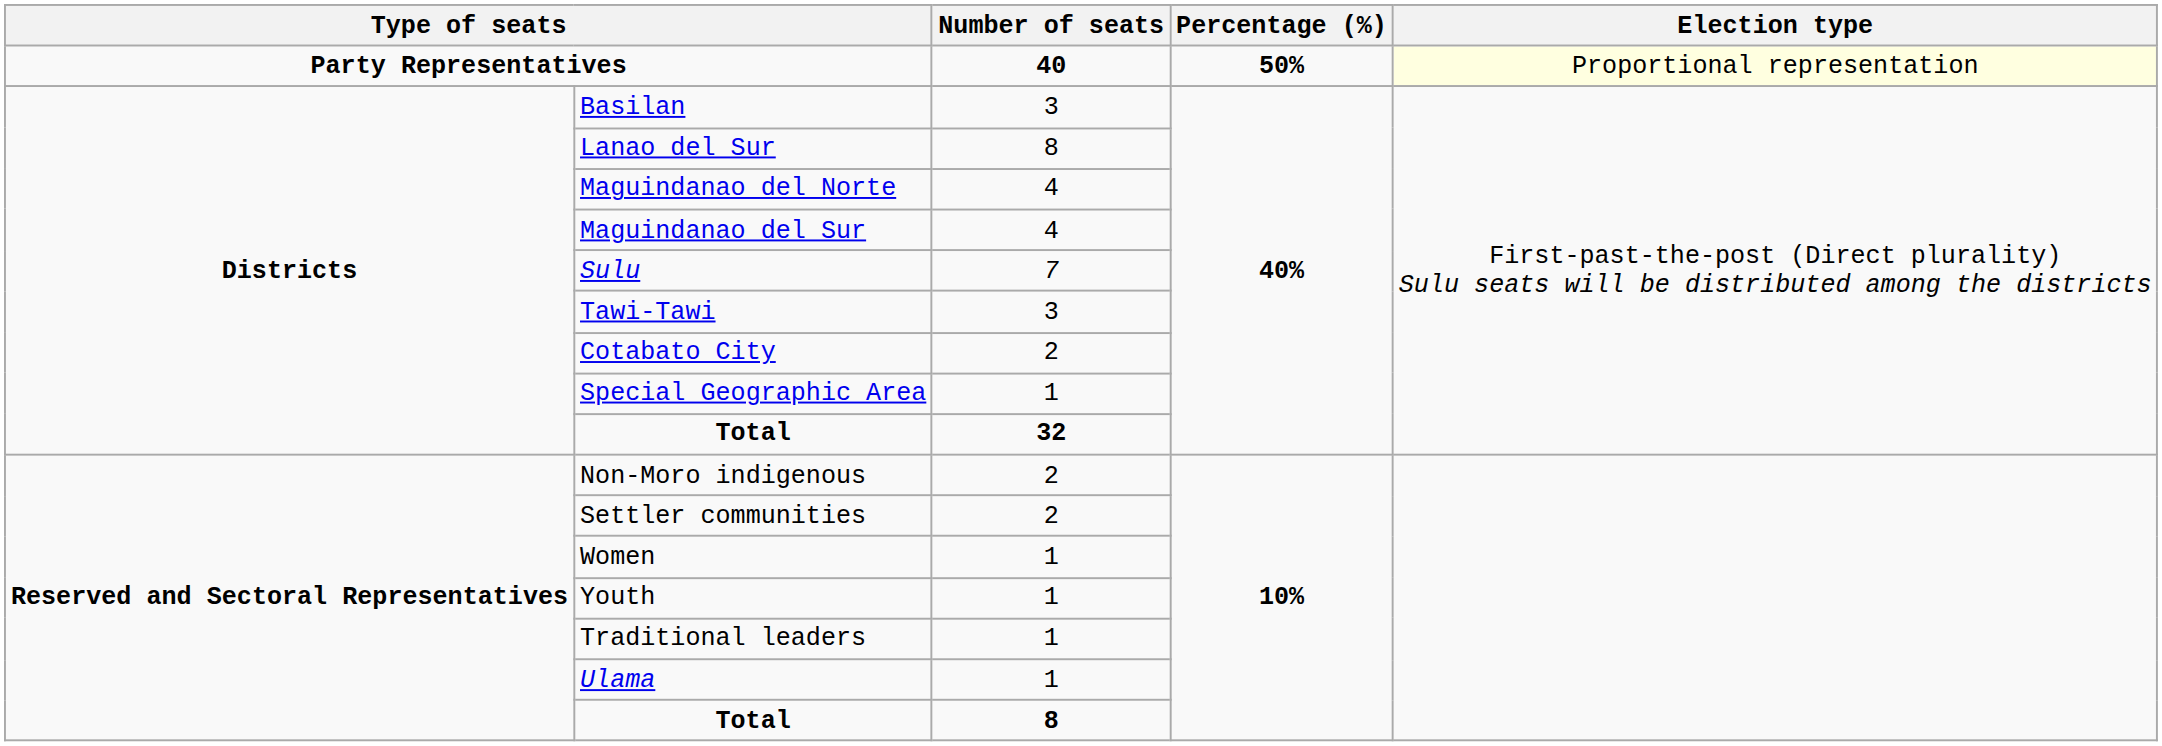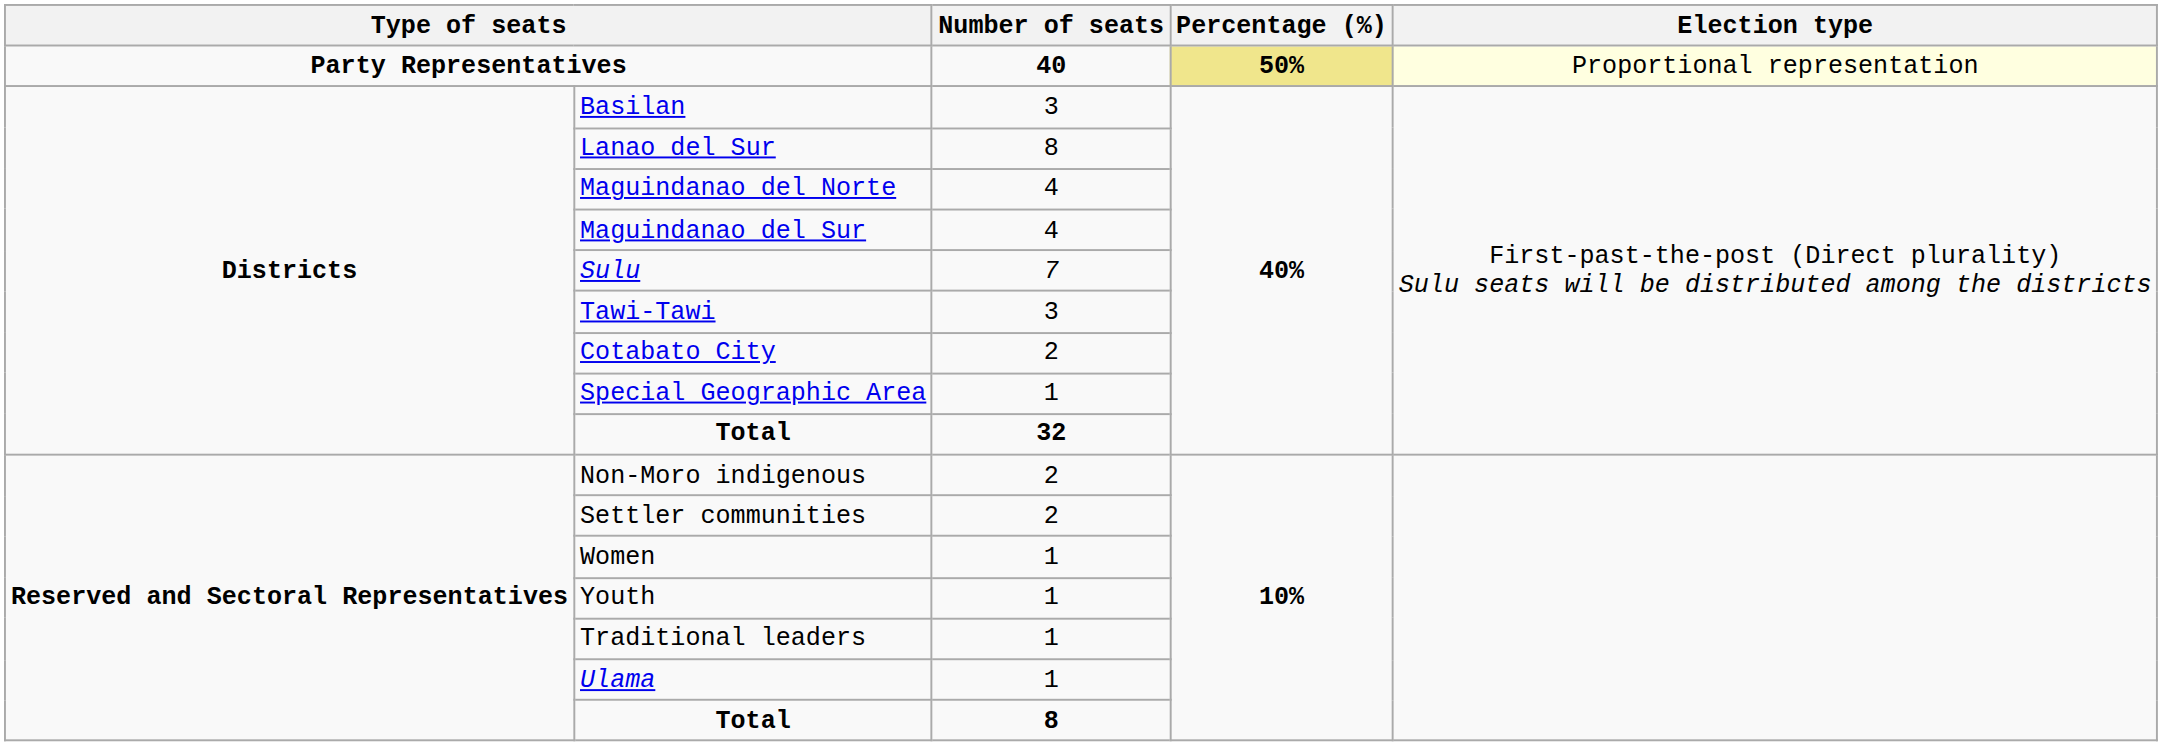(1281, 66) no background -> (1281, 66) khaki background
